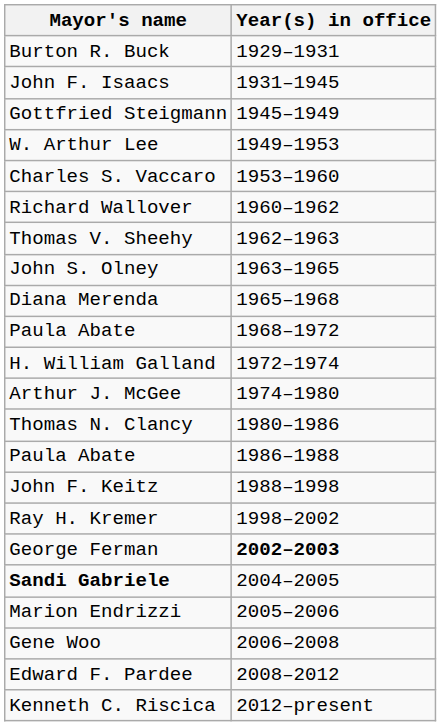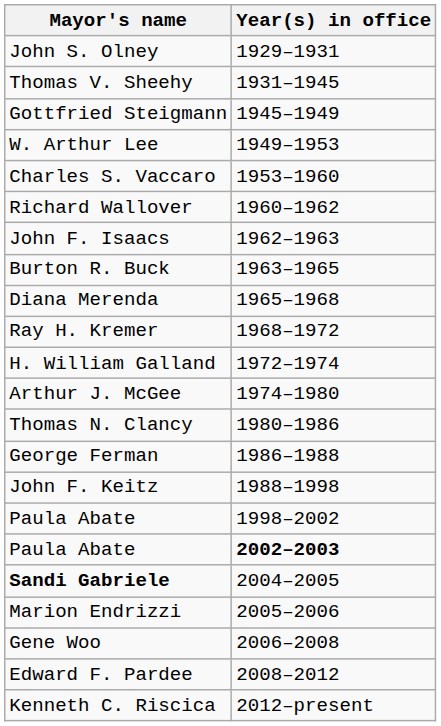(90, 51) Burton R. Buck -> (84, 51) John S. Olney
(90, 83) John F. Isaacs -> (101, 83) Thomas V. Sheehy
(101, 238) Thomas V. Sheehy -> (90, 238) John F. Isaacs
(84, 269) John S. Olney -> (90, 269) Burton R. Buck
(72, 332) Paula Abate -> (84, 332) Ray H. Kremer
(72, 456) Paula Abate -> (84, 456) George Ferman
(84, 519) Ray H. Kremer -> (72, 519) Paula Abate
(84, 550) George Ferman -> (72, 550) Paula Abate
